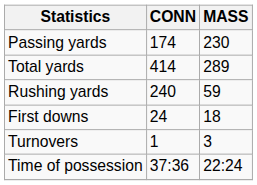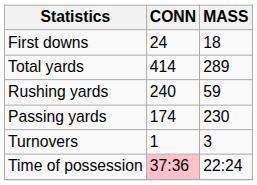rows swapped: (48, 117) <-> (57, 42)
(169, 166) no background -> (169, 166) pink background
